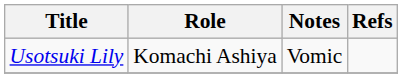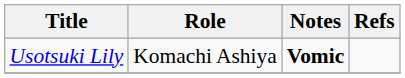(314, 55) normal -> (315, 55) bold
